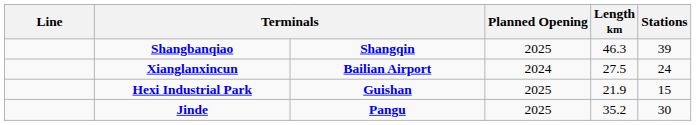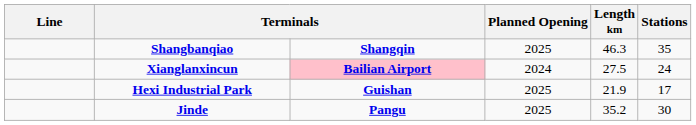(664, 48) 39 -> (664, 48) 35
(387, 69) no background -> (387, 69) pink background
(664, 89) 15 -> (664, 89) 17
